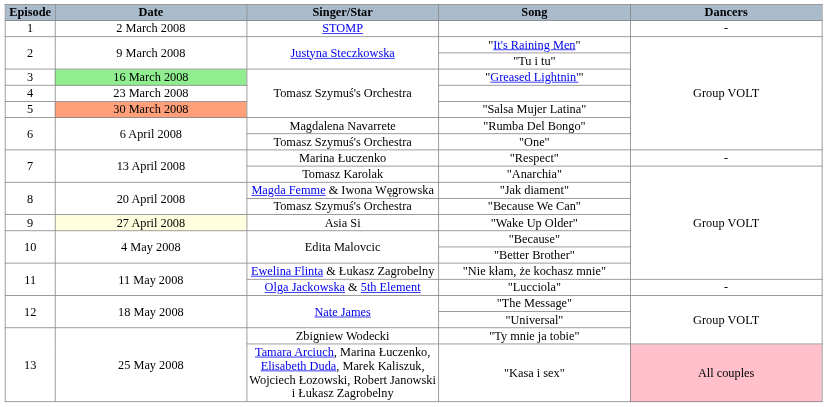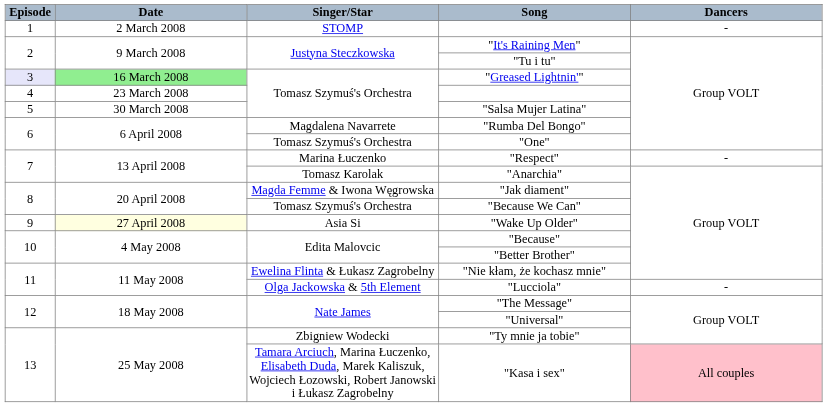(30, 77) no background -> (30, 77) lavender background
(151, 109) lightsalmon background -> (151, 109) no background
